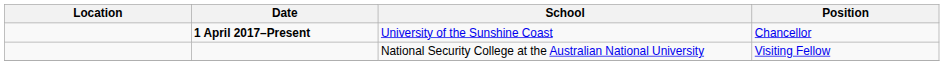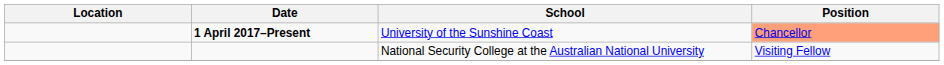(783, 32) no background -> (783, 32) lightsalmon background
